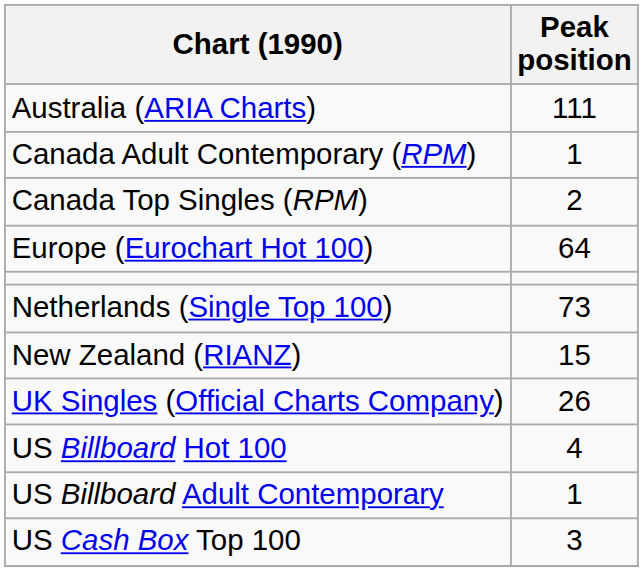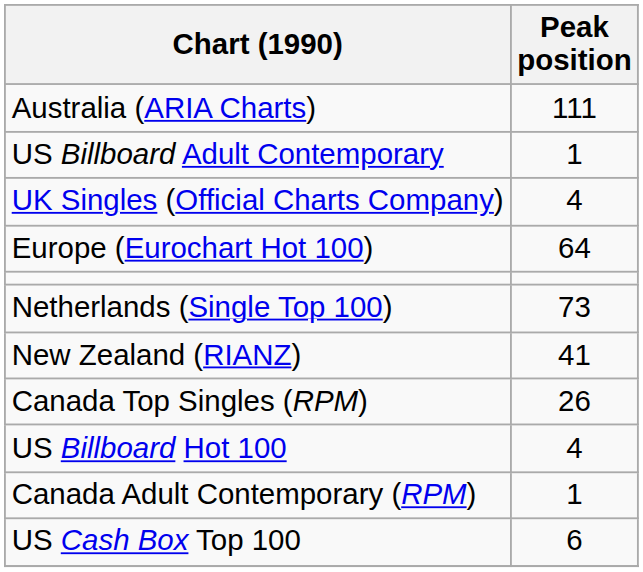(244, 154) Canada Adult Contemporary (RPM) -> (228, 154) US Billboard Adult Contemporary
(190, 201) Canada Top Singles (RPM) -> (258, 201) UK Singles (Official Charts Company)
(574, 201) 2 -> (574, 201) 4
(574, 354) 15 -> (574, 354) 41
(258, 401) UK Singles (Official Charts Company) -> (190, 401) Canada Top Singles (RPM)
(228, 494) US Billboard Adult Contemporary -> (244, 494) Canada Adult Contemporary (RPM)
(574, 541) 3 -> (574, 541) 6
